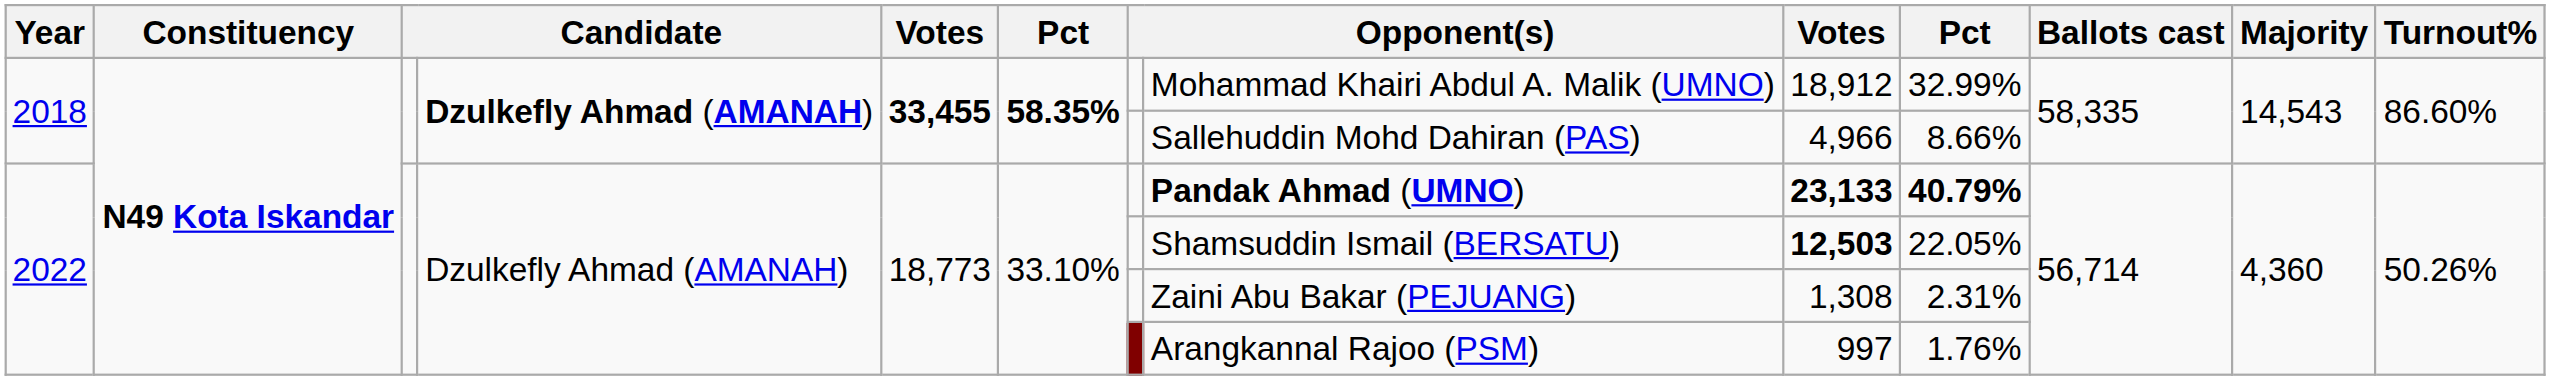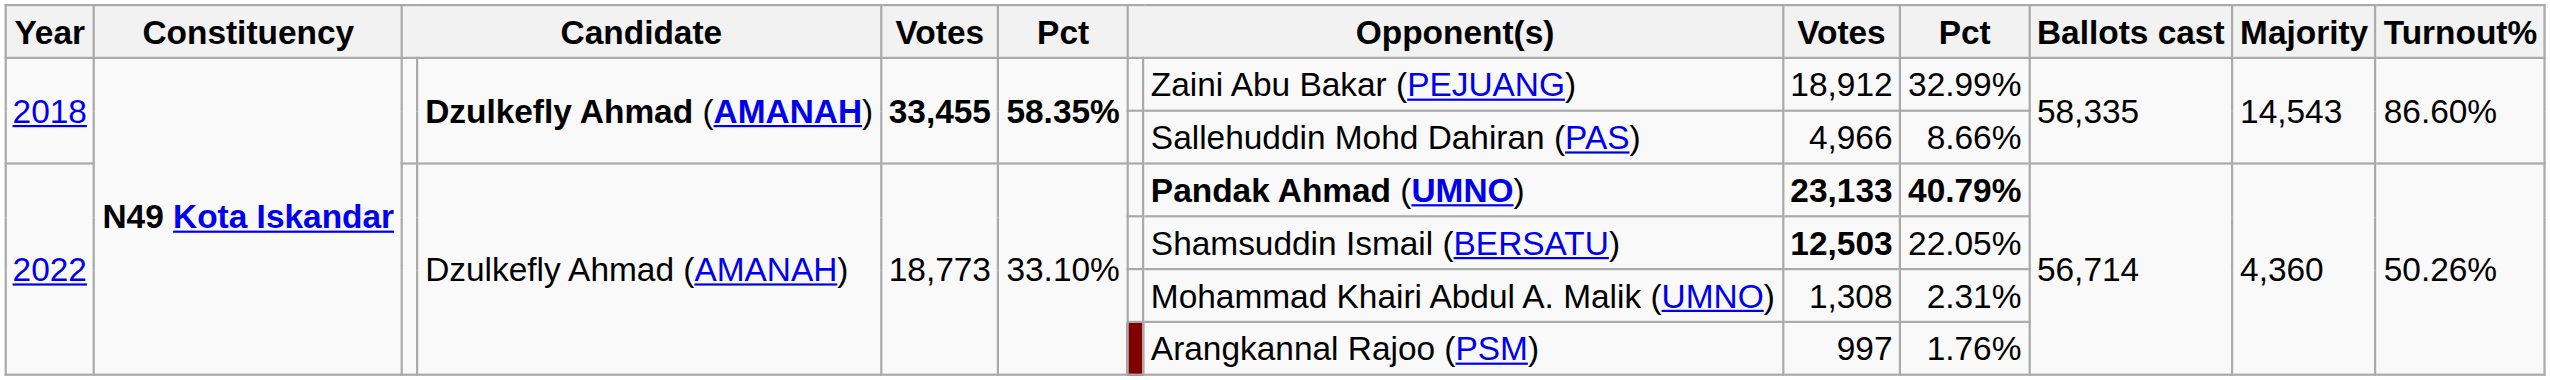(1463, 85) Mohammad Khairi Abdul A. Malik (UMNO) -> (1363, 85) Zaini Abu Bakar (PEJUANG)
(1363, 296) Zaini Abu Bakar (PEJUANG) -> (1463, 296) Mohammad Khairi Abdul A. Malik (UMNO)
